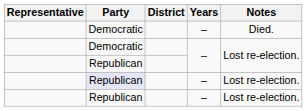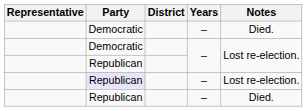(261, 98) Lost re-election. -> (261, 98) Died.
